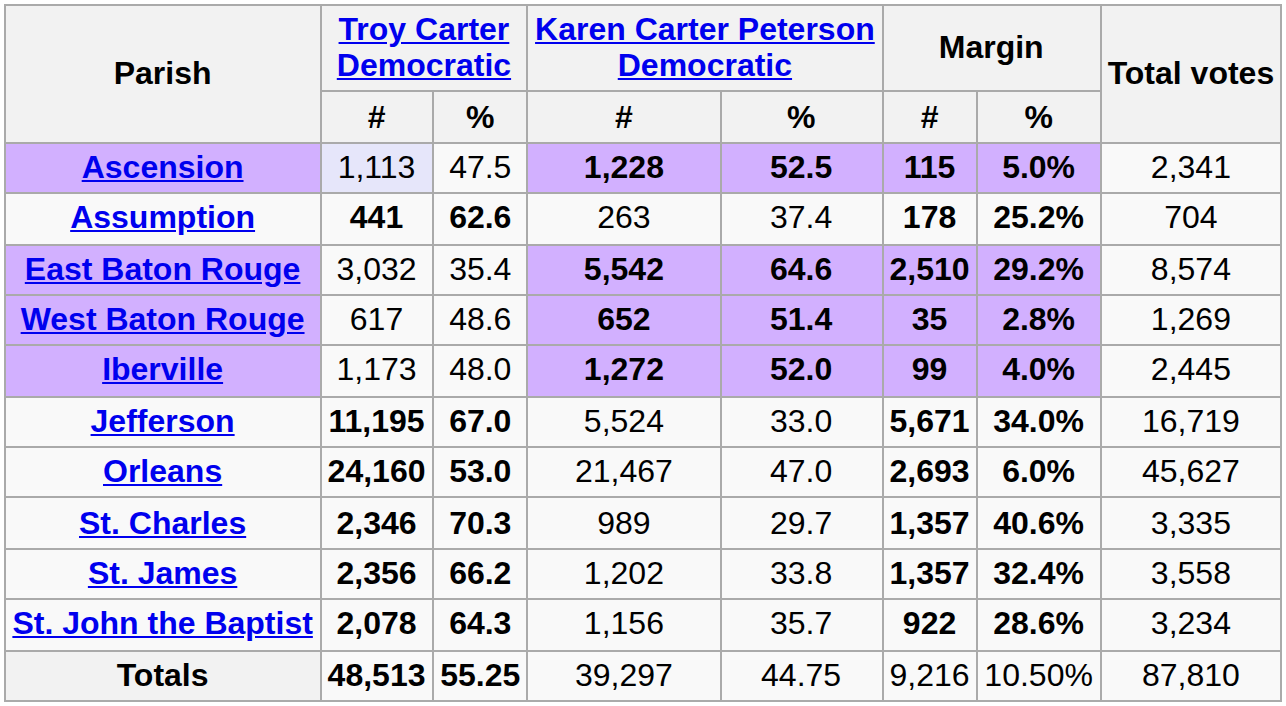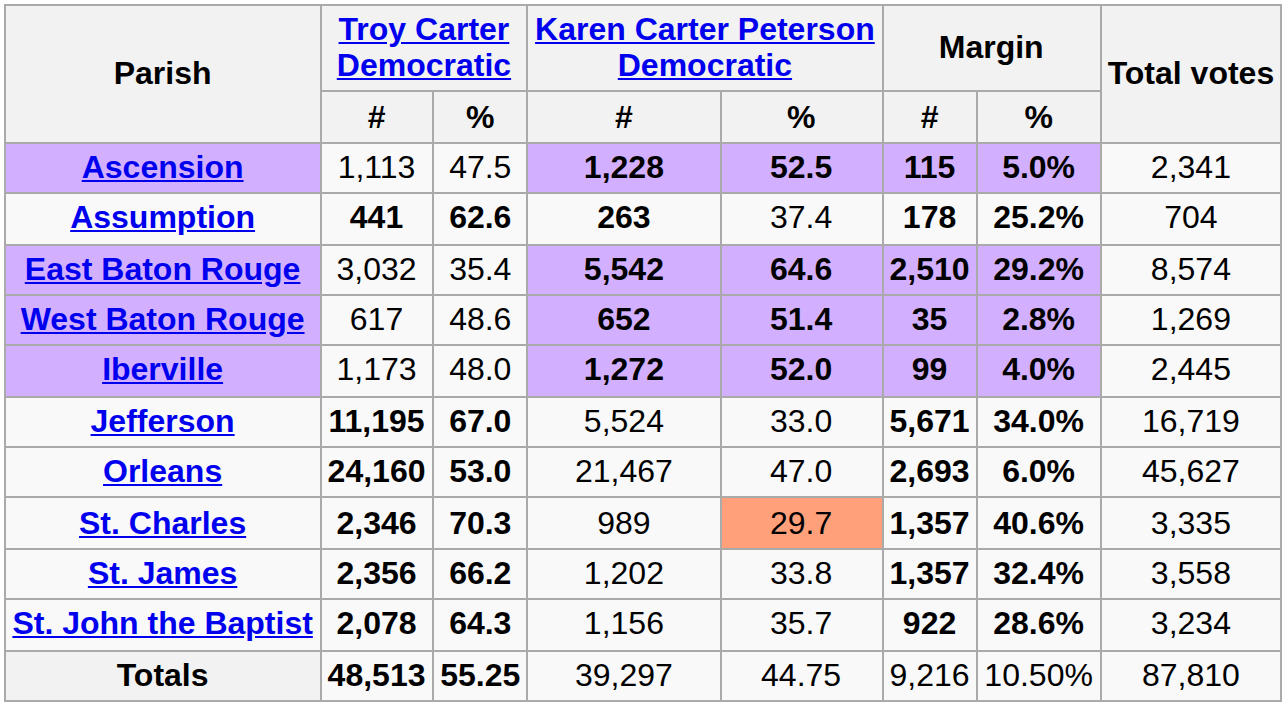(377, 167) lavender background -> (377, 167) no background
(624, 218) normal -> (624, 218) bold
(801, 522) no background -> (801, 522) lightsalmon background
